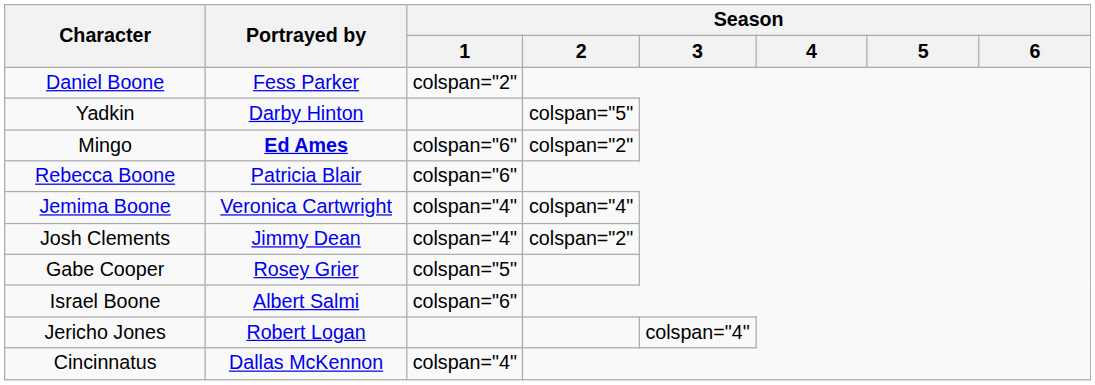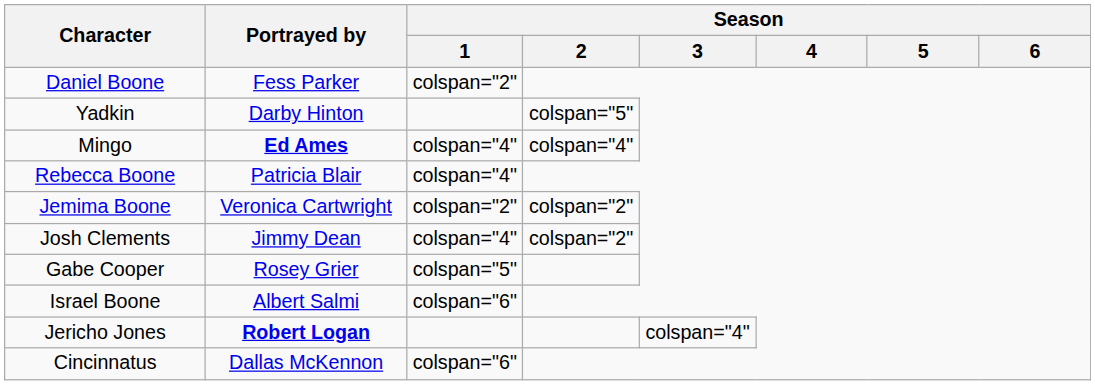(465, 144) colspan="6" -> (465, 144) colspan="4"
(581, 144) colspan="2" -> (581, 144) colspan="4"
(465, 176) colspan="6" -> (465, 176) colspan="4"
(465, 207) colspan="4" -> (465, 207) colspan="2"
(581, 207) colspan="4" -> (581, 207) colspan="2"
(306, 332) normal -> (306, 332) bold
(465, 363) colspan="4" -> (465, 363) colspan="6"
